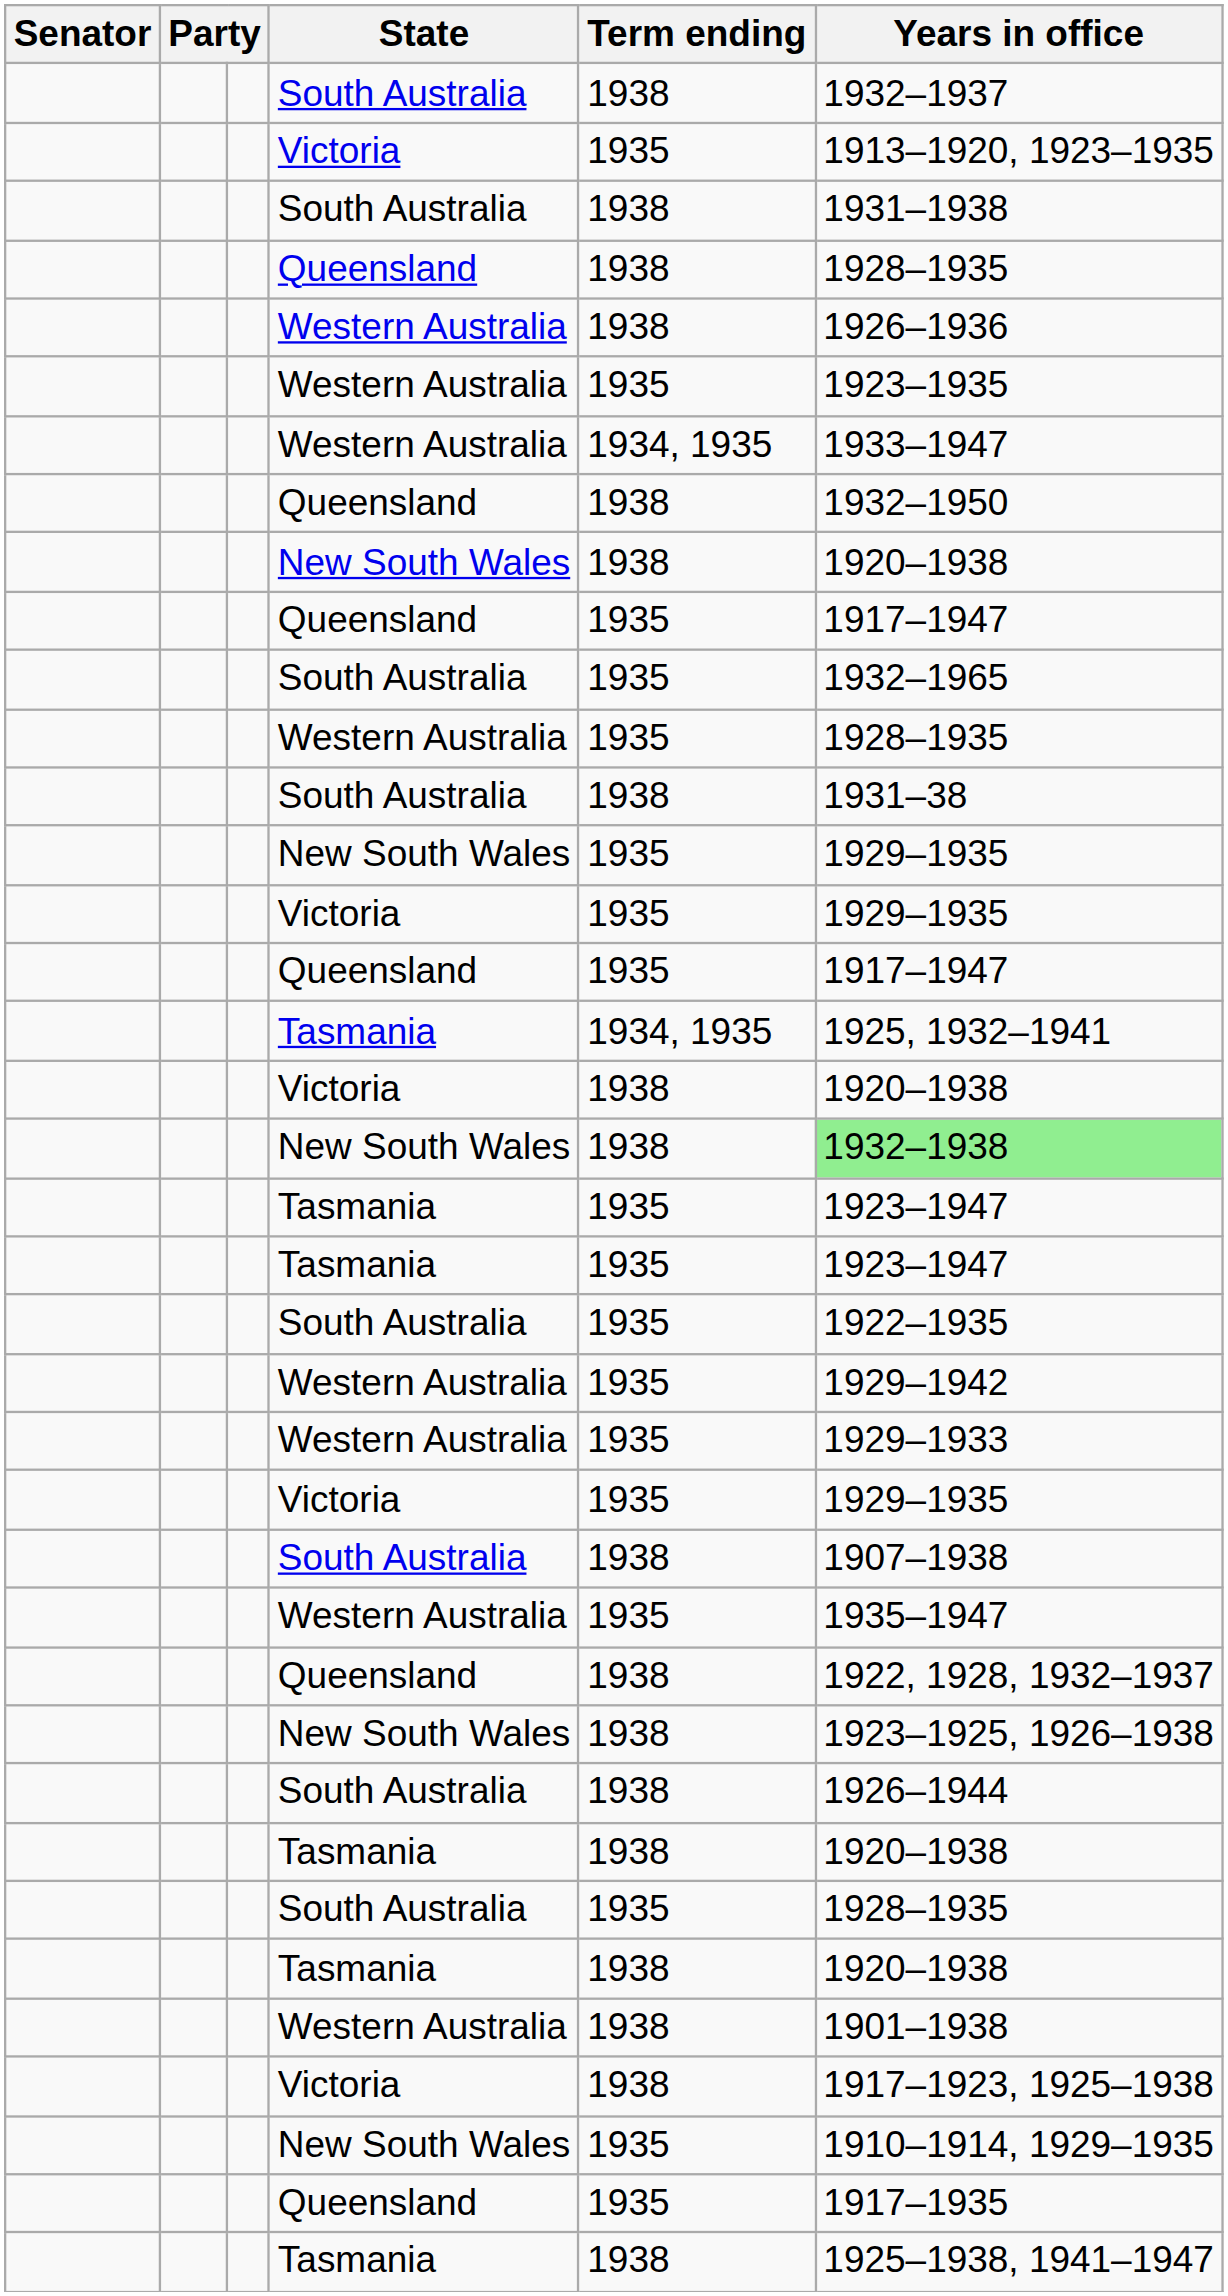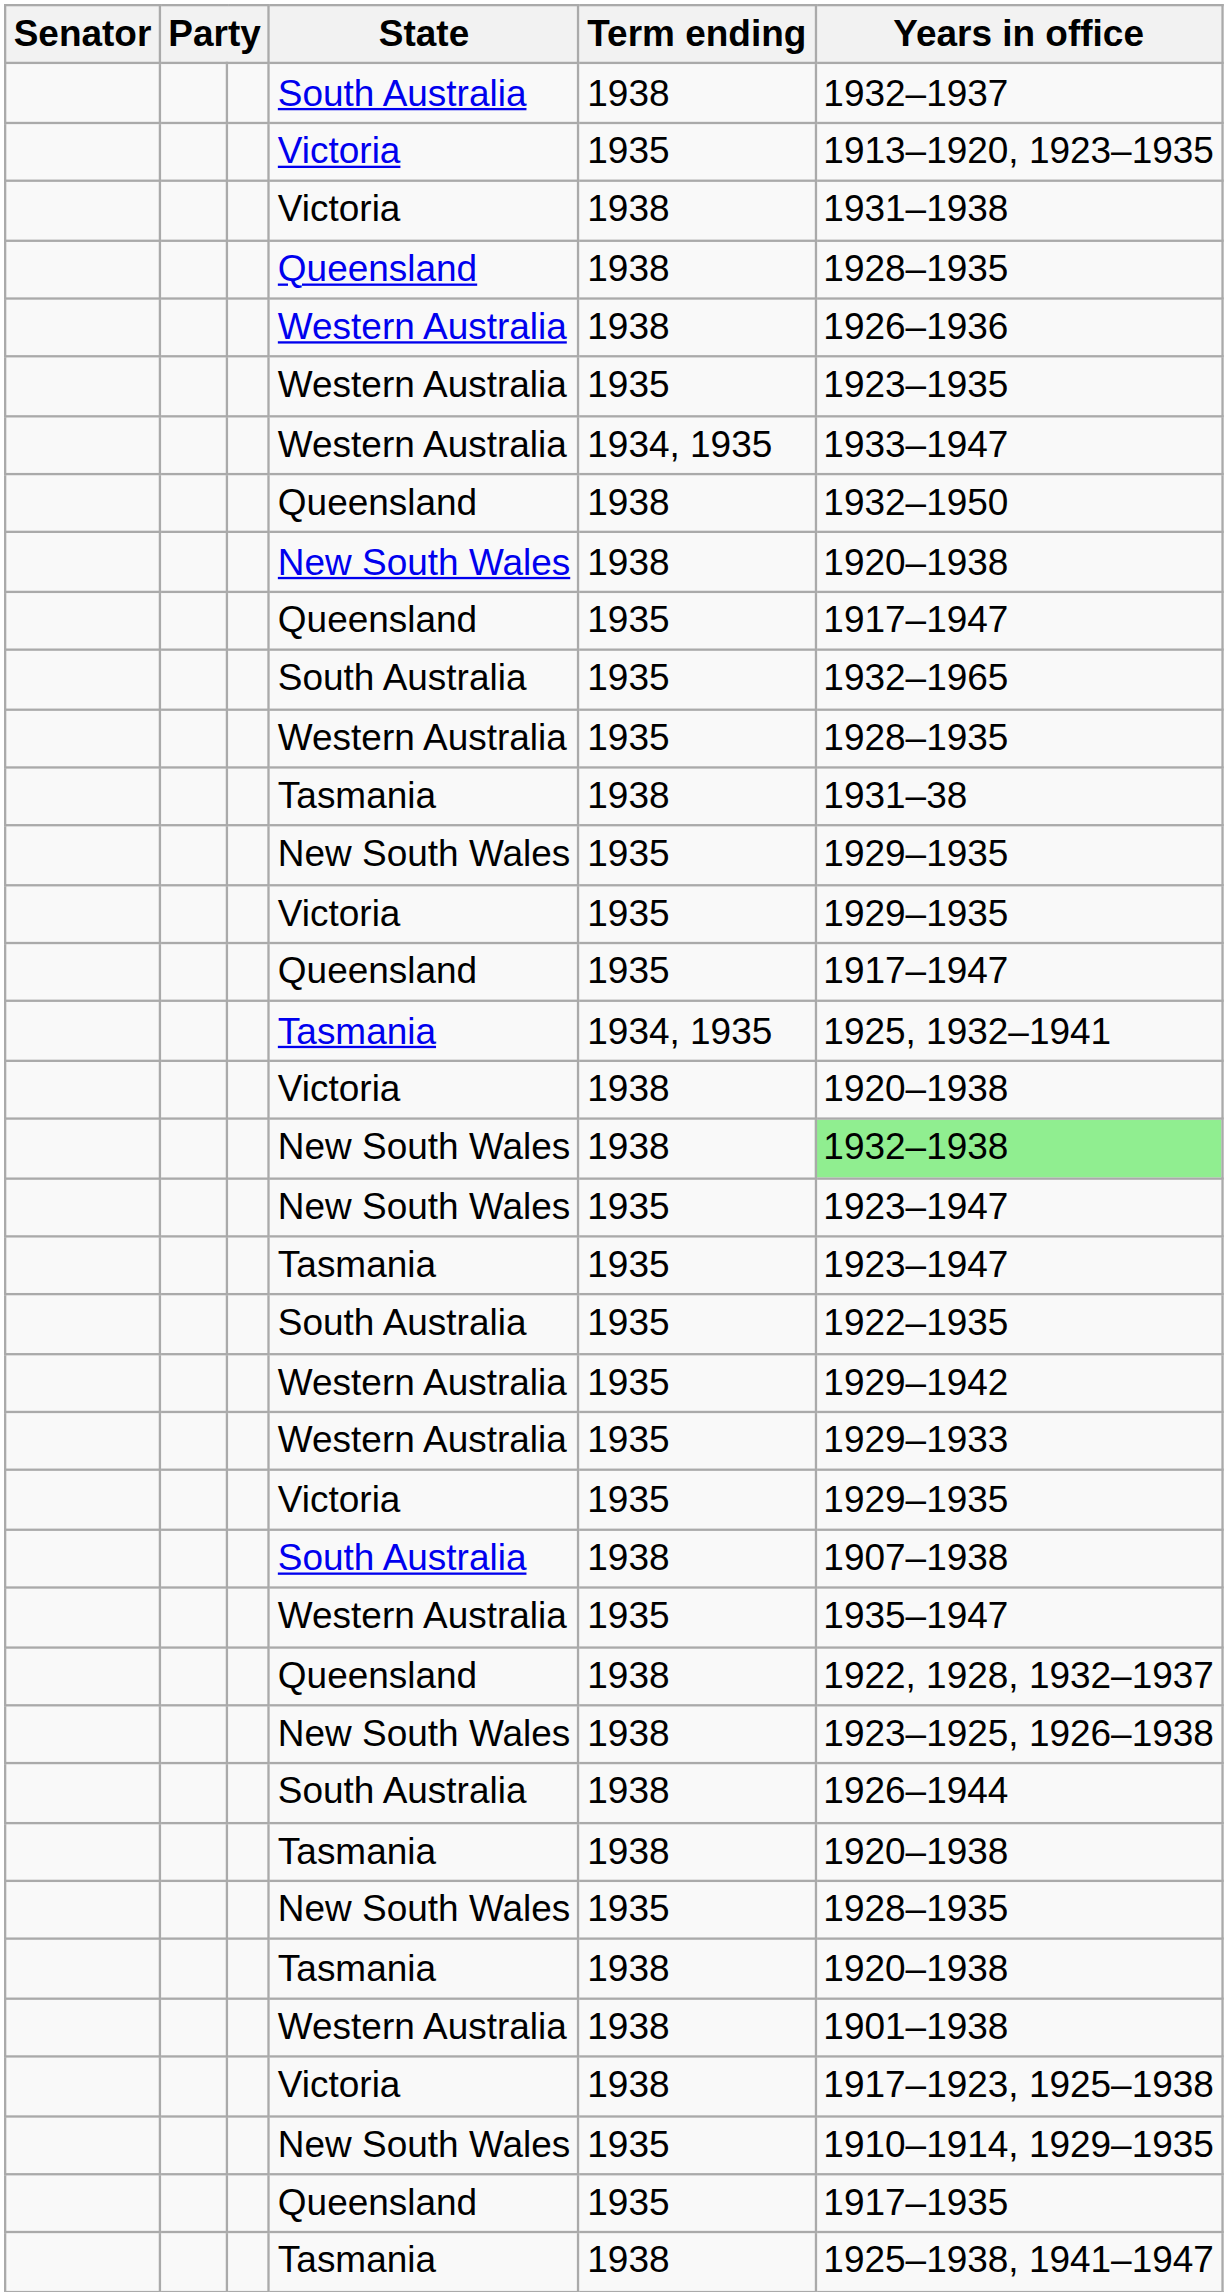(402, 209) South Australia -> (339, 209) Victoria
(402, 795) South Australia -> (357, 795) Tasmania
(357, 1206) Tasmania -> (424, 1206) New South Wales
(402, 1909) South Australia -> (424, 1909) New South Wales
